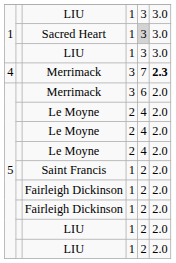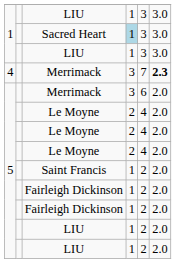(132, 33) no background -> (132, 33) lightblue background
(144, 33) lightgrey background -> (144, 33) no background
